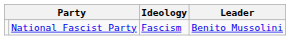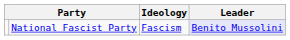(237, 28) no background -> (237, 28) lavender background
